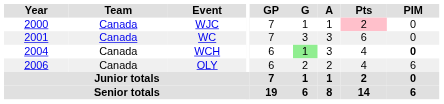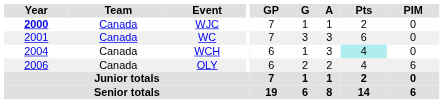(36, 24) normal -> (36, 24) bold
(364, 24) pink background -> (364, 24) no background
(305, 51) lightgreen background -> (305, 51) no background
(364, 51) no background -> (364, 51) paleturquoise background
(413, 51) bold -> (413, 51) normal
